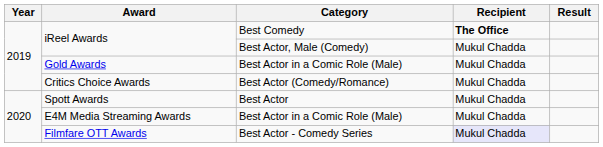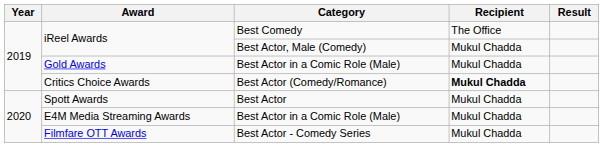(482, 30) bold -> (476, 30) normal
(490, 82) normal -> (488, 82) bold
(490, 133) lavender background -> (486, 133) no background
